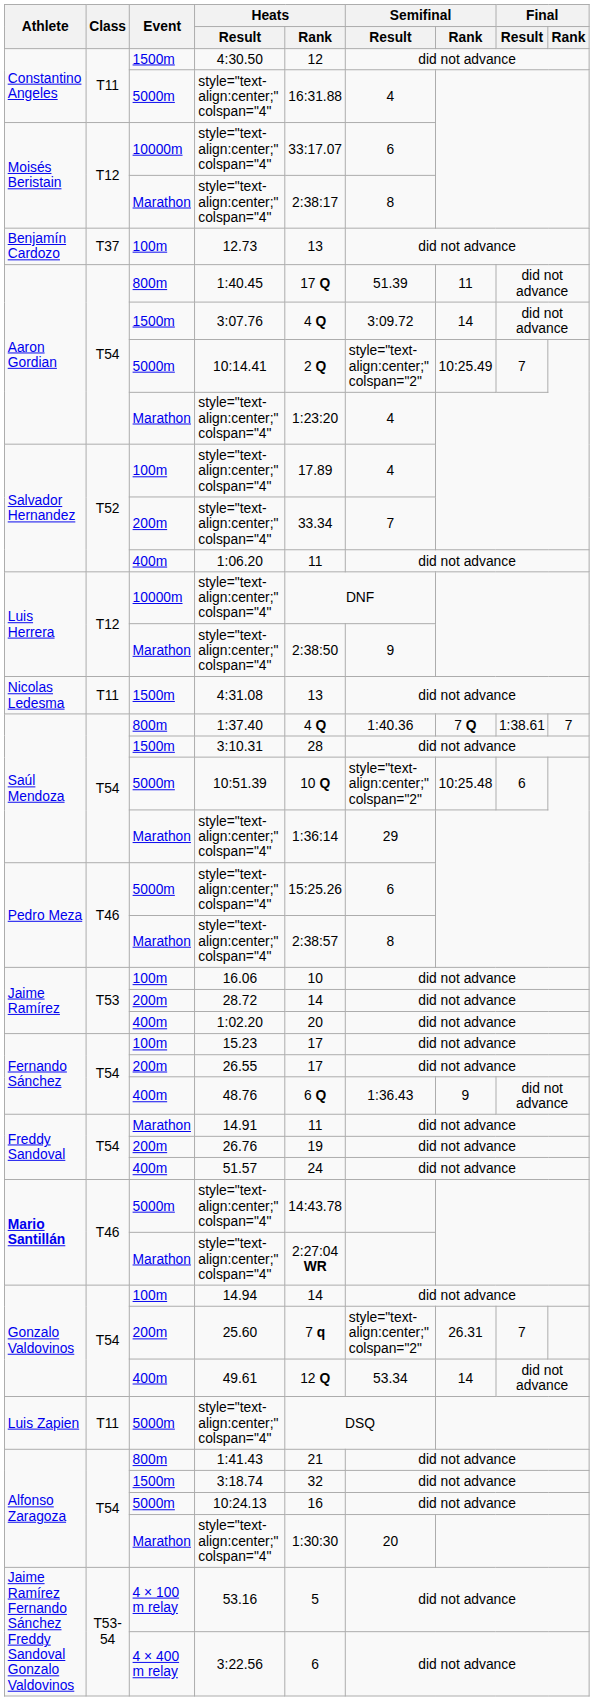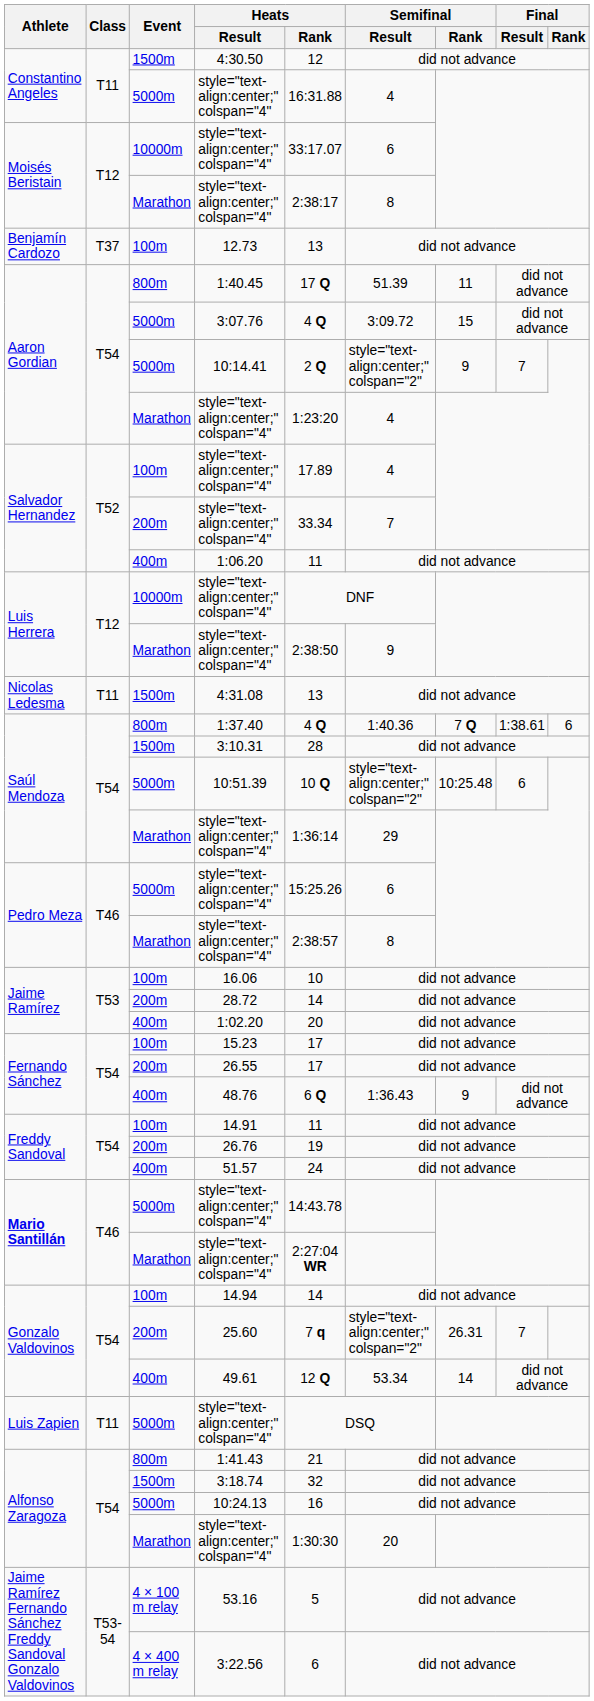(154, 321) 1500m -> (154, 321) 5000m
(465, 321) 14 -> (465, 321) 15
(465, 366) 10:25.49 -> (465, 366) 9
(569, 725) 7 -> (569, 725) 6
(162, 1125) Marathon -> (150, 1125) 100m
